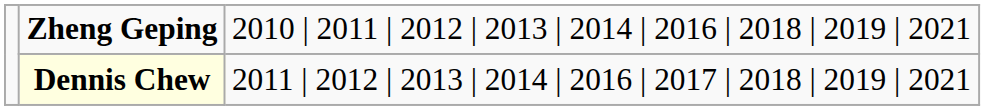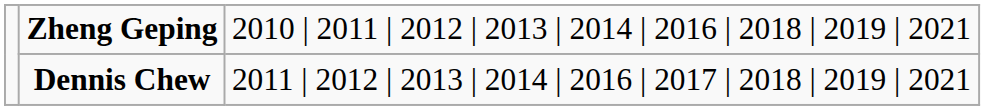(122, 79) lightyellow background -> (122, 79) no background
